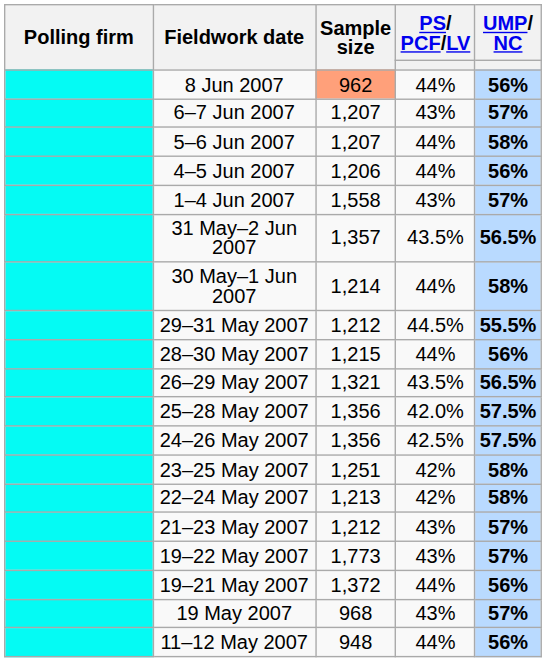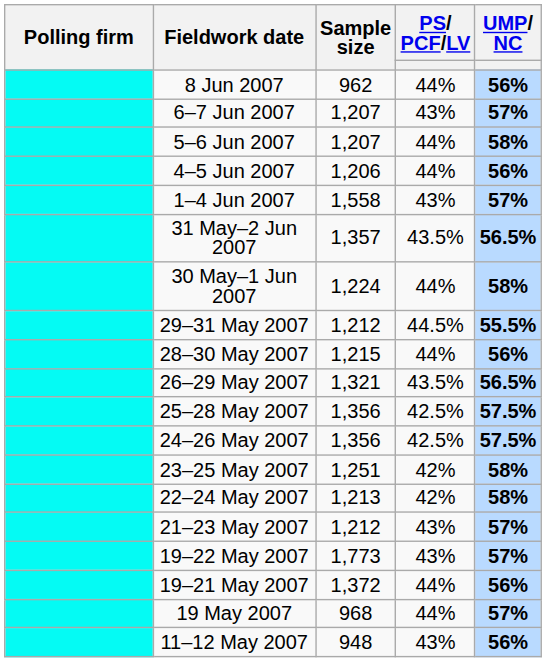(356, 84) lightsalmon background -> (356, 84) no background
(356, 287) 1,214 -> (356, 287) 1,224
(435, 412) 42.0% -> (435, 412) 42.5%
(435, 614) 43% -> (435, 614) 44%
(435, 643) 44% -> (435, 643) 43%
